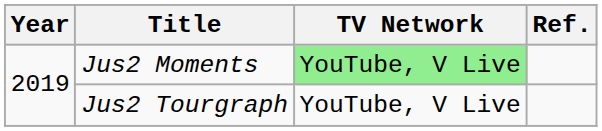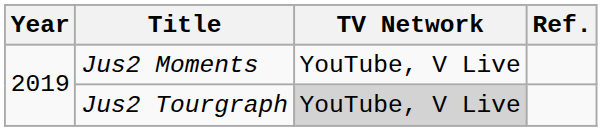(410, 65) lightgreen background -> (410, 65) no background
(410, 105) no background -> (410, 105) lightgrey background
